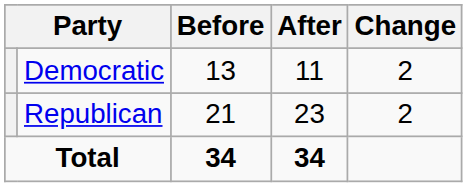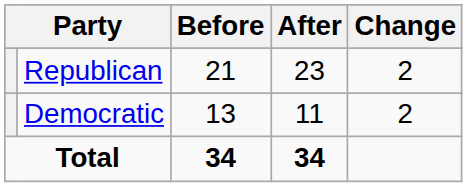rows swapped: (93, 114) <-> (94, 70)
